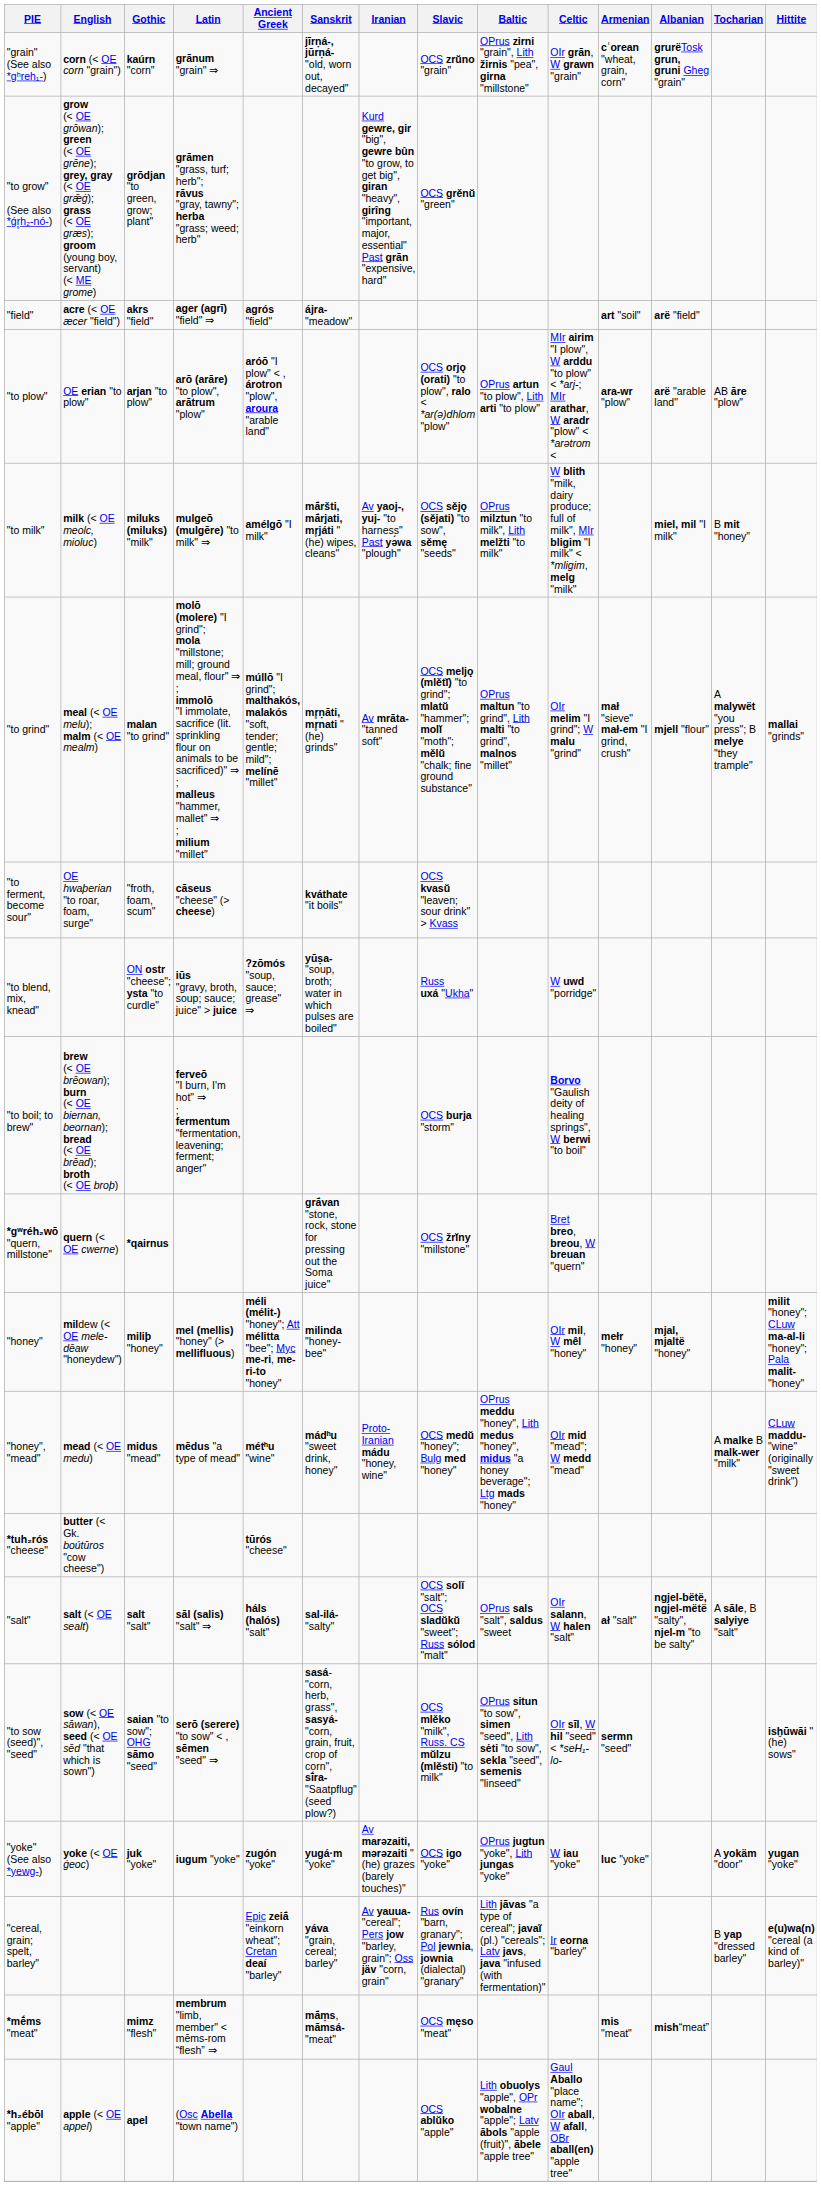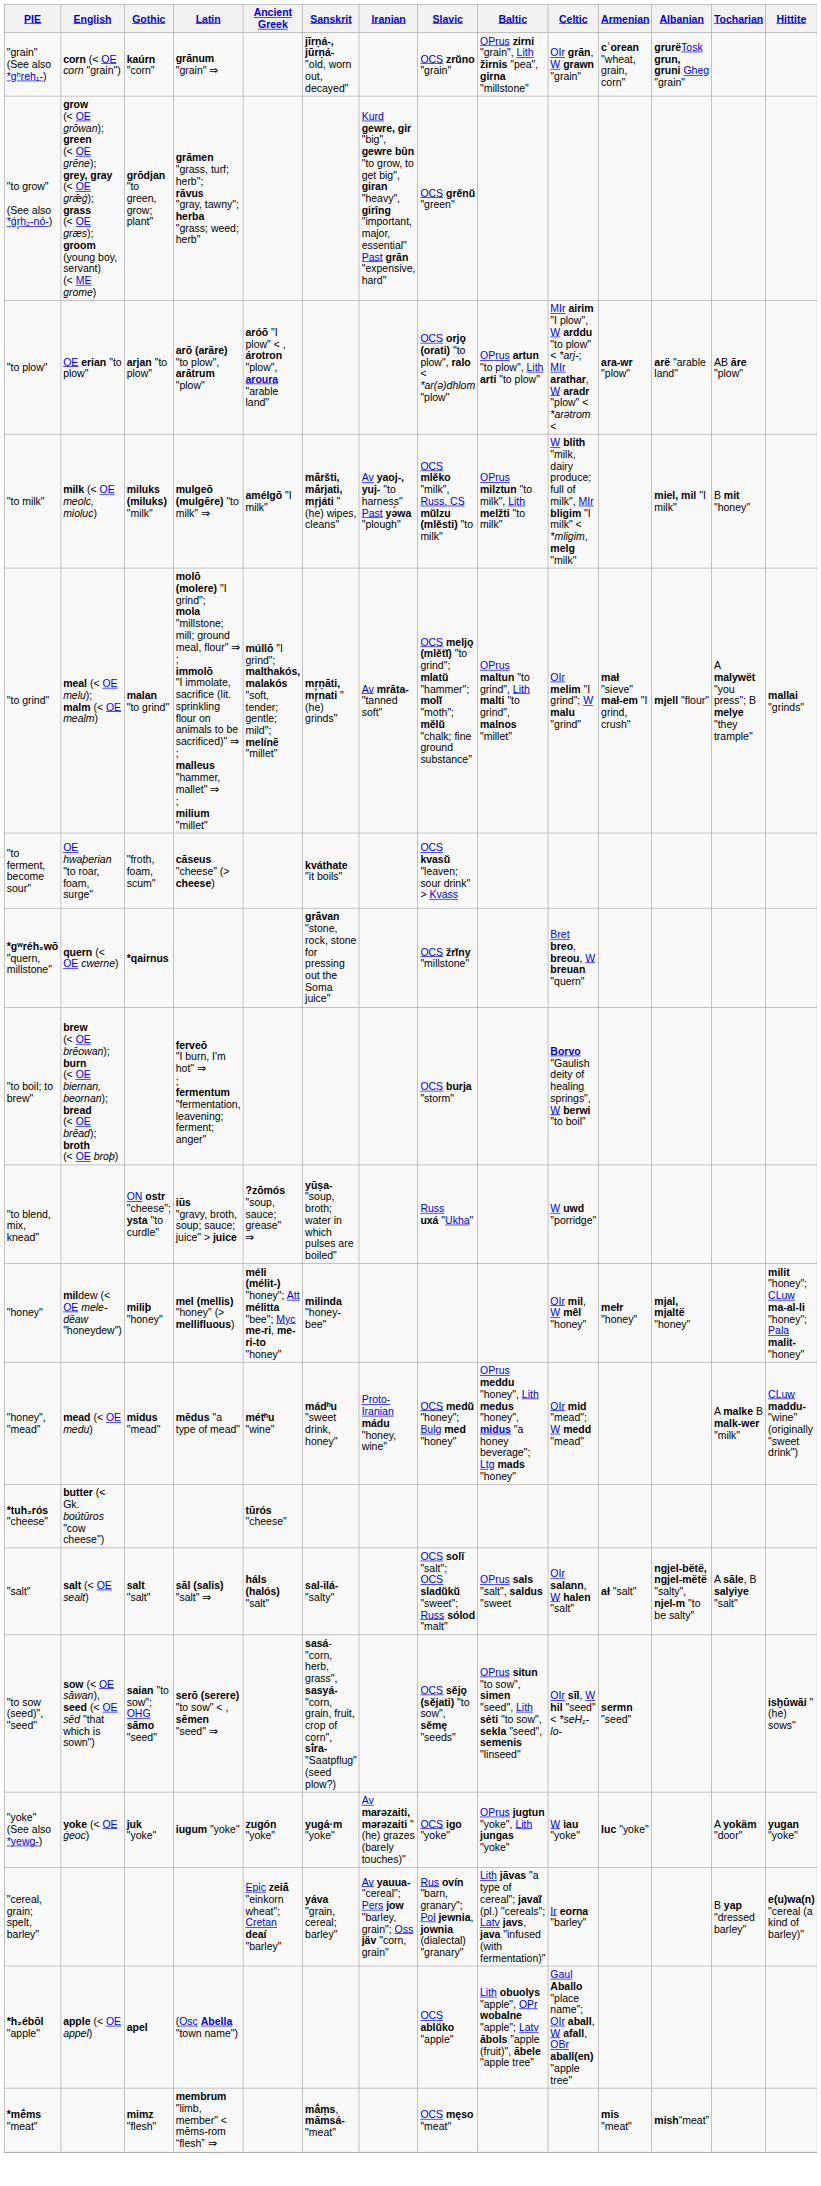- row: (20, 315)
(445, 531) OCS sějǫ (sějati) "to sow", sěmę "seeds" -> (447, 502) OCS mlěko "milk", Russ. CS mŭlzu (mlěsti) "to milk"
rows swapped: (29, 999) <-> (33, 1243)
(447, 1743) OCS mlěko "milk", Russ. CS mŭlzu (mlěsti) "to milk" -> (445, 1714) OCS sějǫ (sějati) "to sow", sěmę "seeds"
rows swapped: (24, 2027) <-> (25, 2121)
